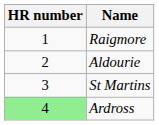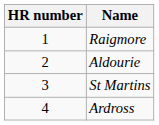(45, 108) lightgreen background -> (45, 108) no background
